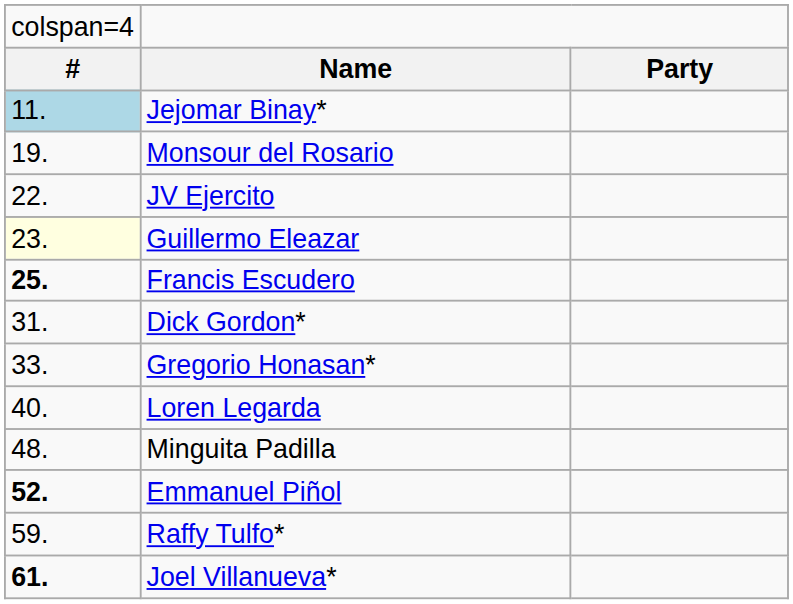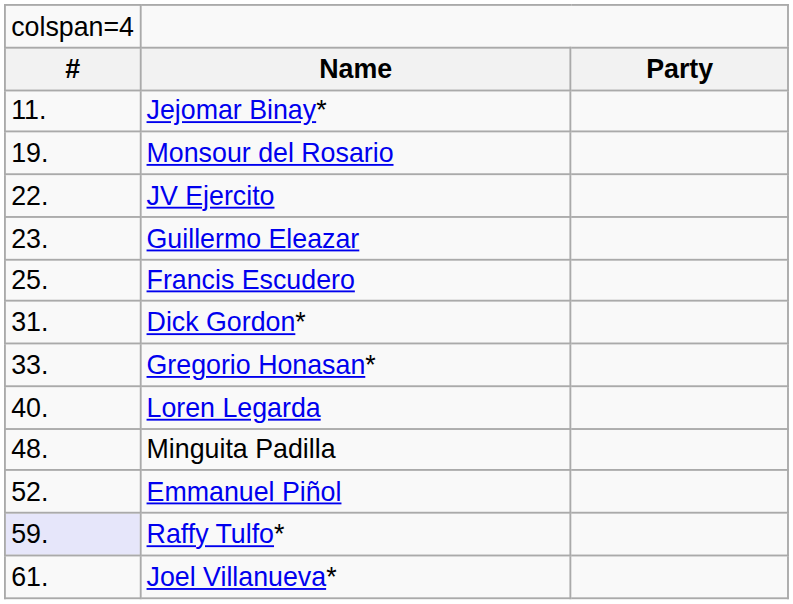(29, 111) lightblue background -> (29, 111) no background
(30, 238) lightyellow background -> (30, 238) no background
(30, 280) bold -> (30, 280) normal
(30, 492) bold -> (30, 492) normal
(30, 534) no background -> (30, 534) lavender background
(30, 577) bold -> (30, 577) normal
